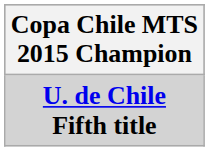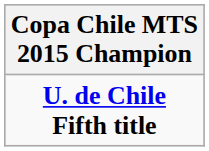(104, 109) lightgrey background -> (104, 109) no background
